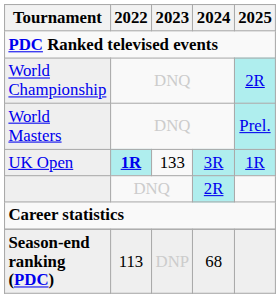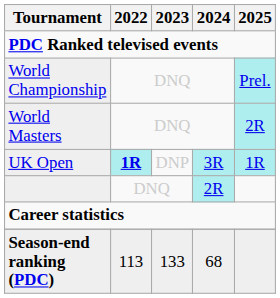(255, 80) 2R -> (255, 80) Prel.
(255, 126) Prel. -> (255, 126) 2R
(172, 162) 133 -> (172, 162) DNP
(172, 261) DNP -> (172, 261) 133
